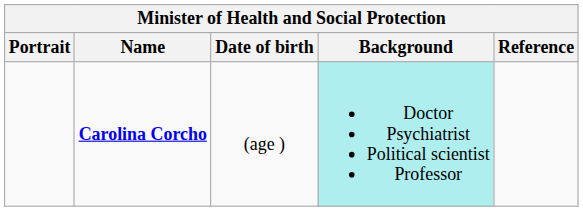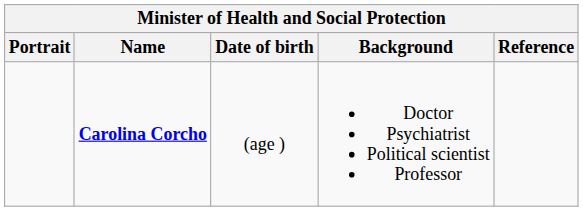(406, 144) paleturquoise background -> (406, 144) no background
